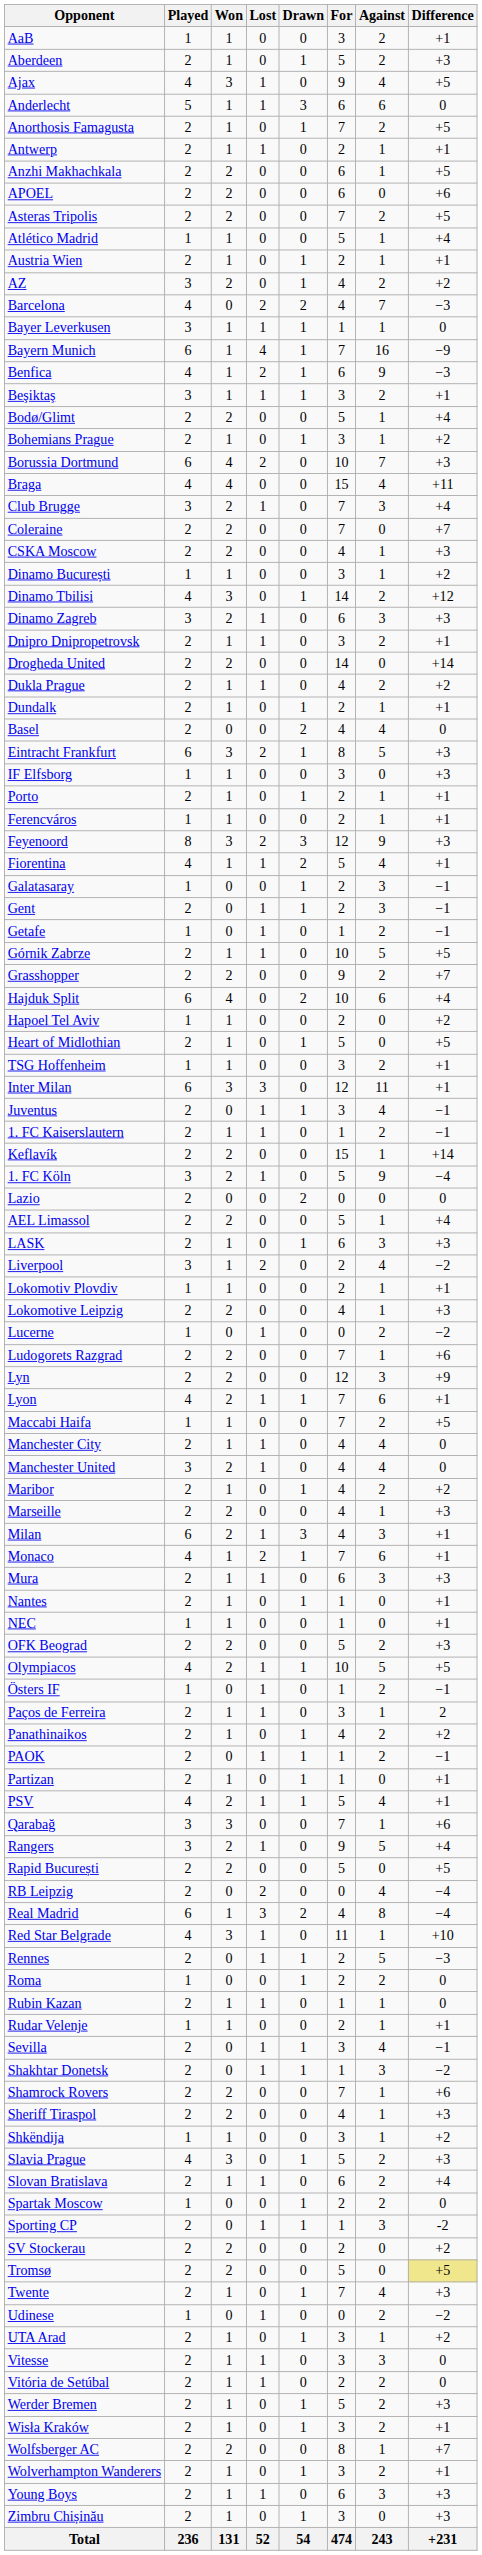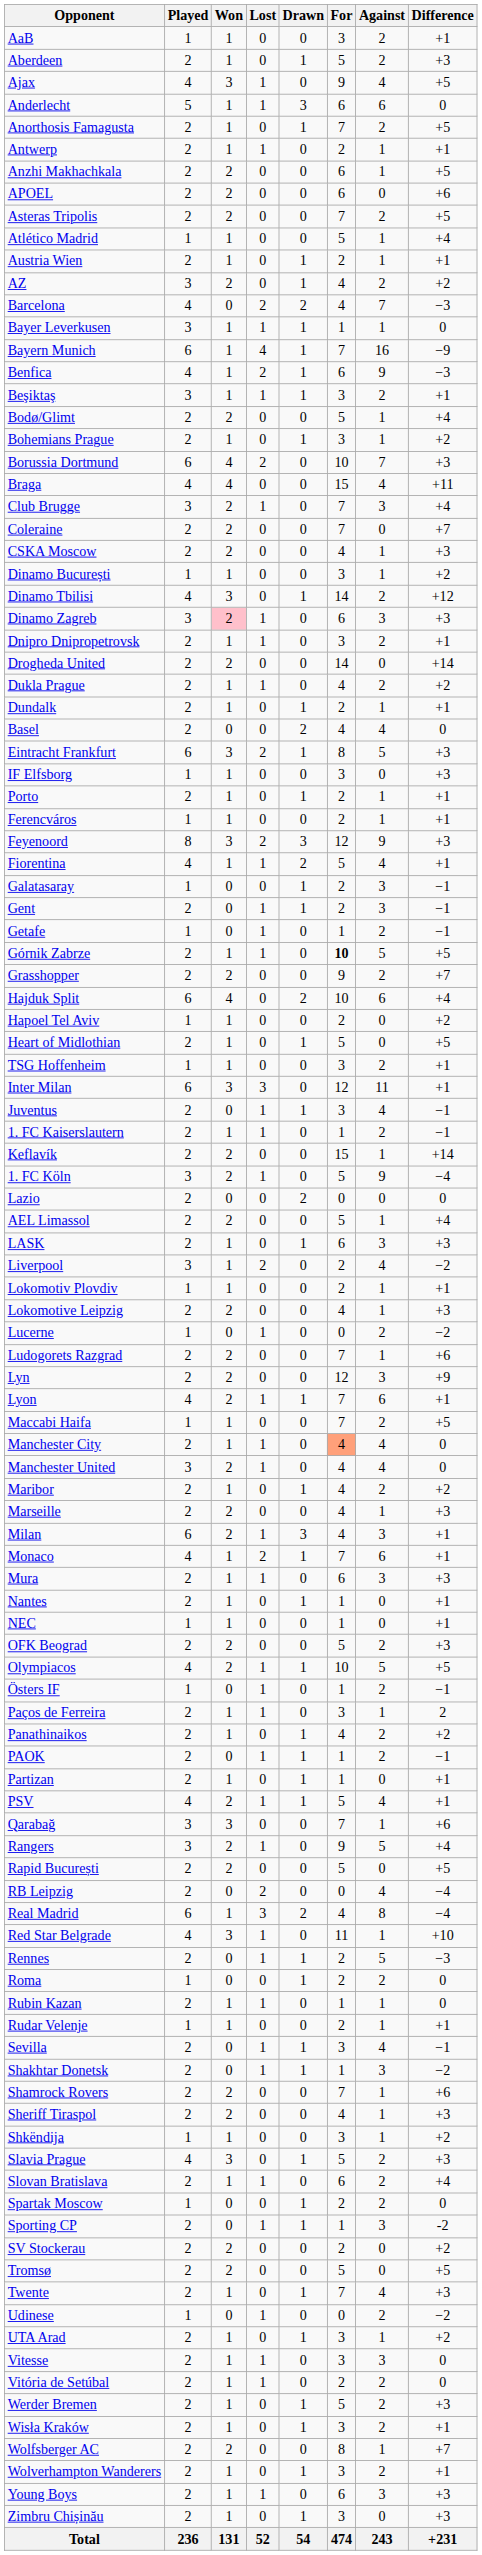(229, 618) no background -> (229, 618) pink background
(341, 953) normal -> (341, 953) bold
(341, 1444) no background -> (341, 1444) lightsalmon background
(443, 2270) khaki background -> (443, 2270) no background
